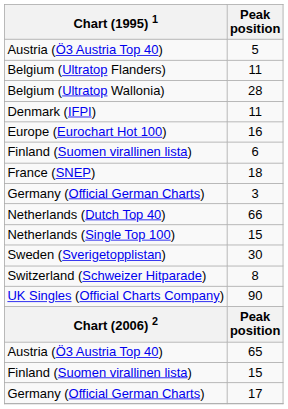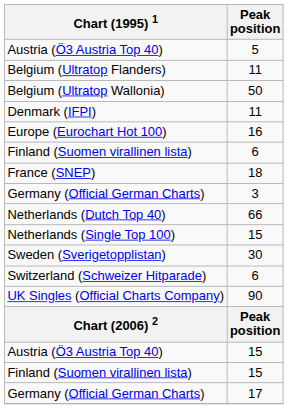(255, 91) 28 -> (255, 91) 50
(255, 276) 8 -> (255, 276) 6
(255, 352) 65 -> (255, 352) 15
